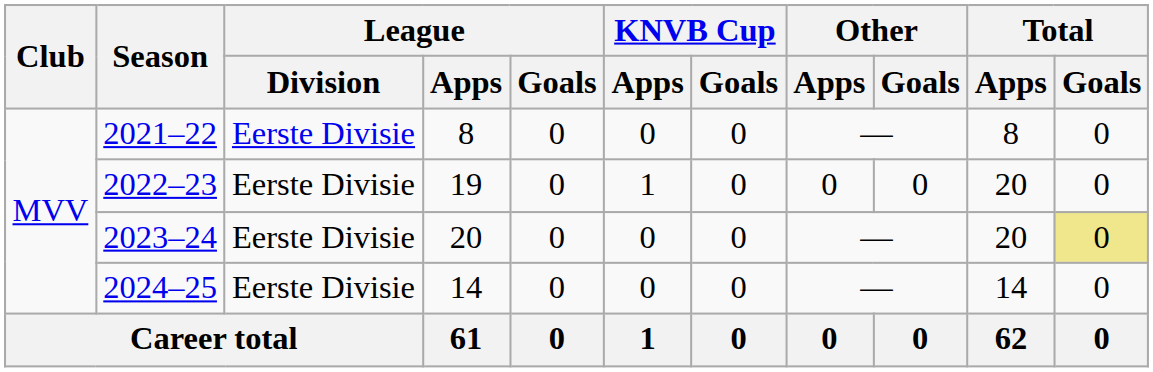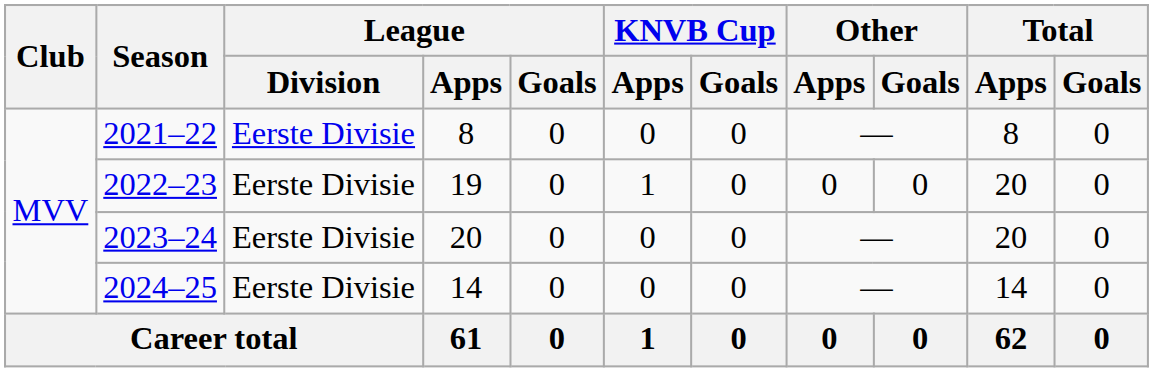(1102, 236) khaki background -> (1102, 236) no background
